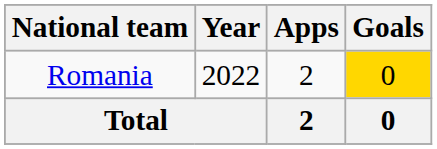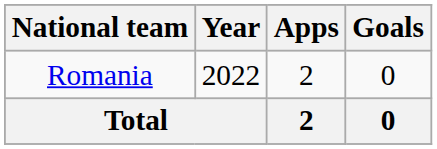(388, 74) gold background -> (388, 74) no background
